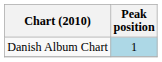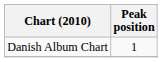(134, 47) lightblue background -> (134, 47) no background
